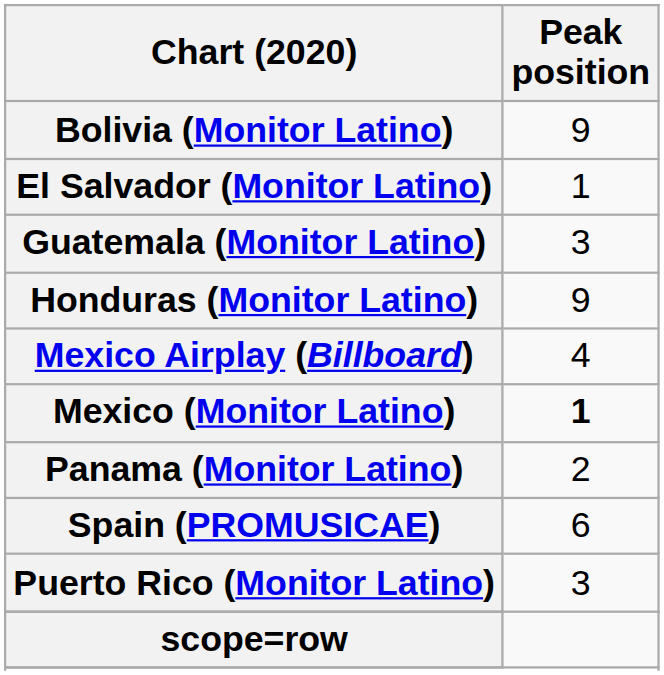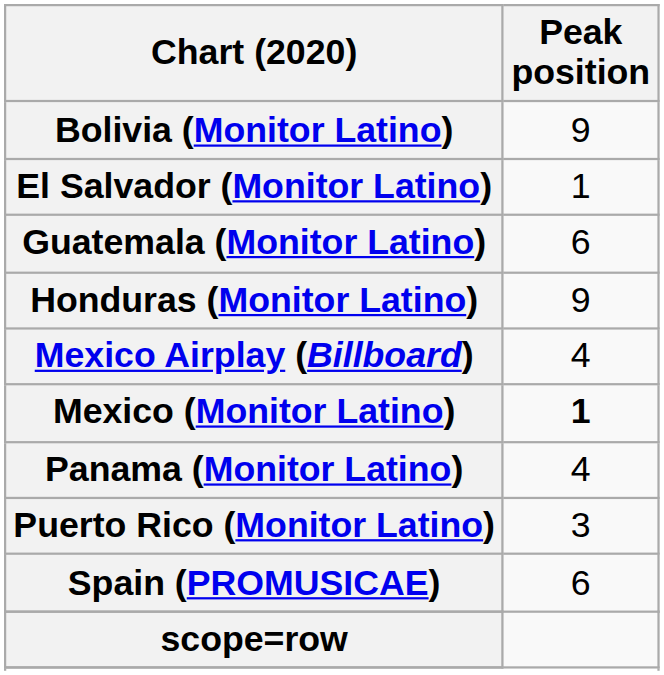(581, 242) 3 -> (581, 242) 6
(581, 469) 2 -> (581, 469) 4
rows swapped: (254, 582) <-> (254, 525)
